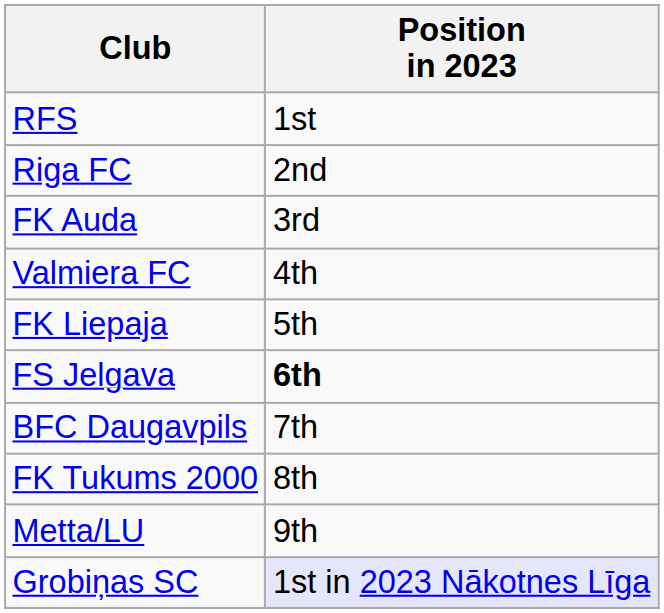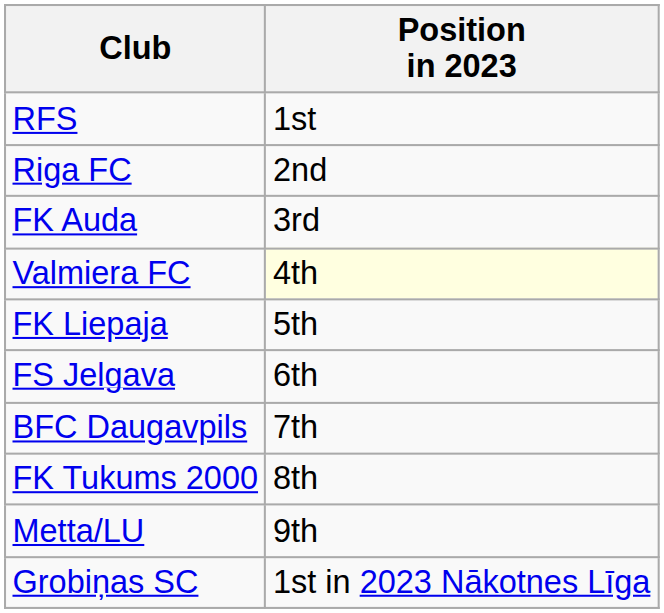(296, 272) no background -> (296, 272) lightyellow background
(297, 375) bold -> (296, 375) normal
(462, 581) lavender background -> (462, 581) no background
